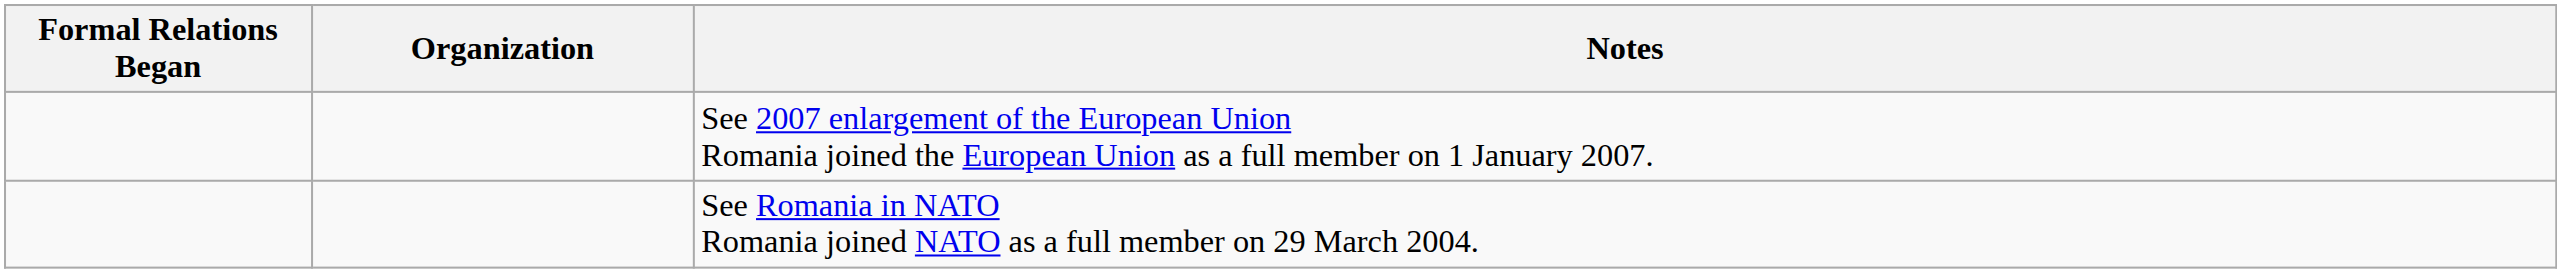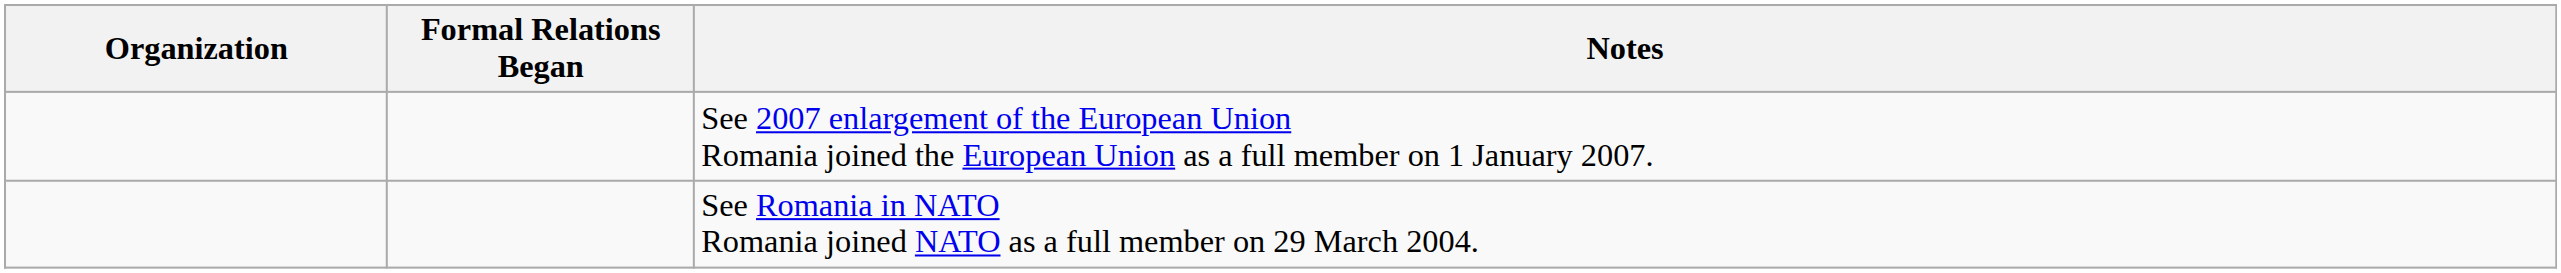columns swapped: (502, 48) <-> (158, 48)
